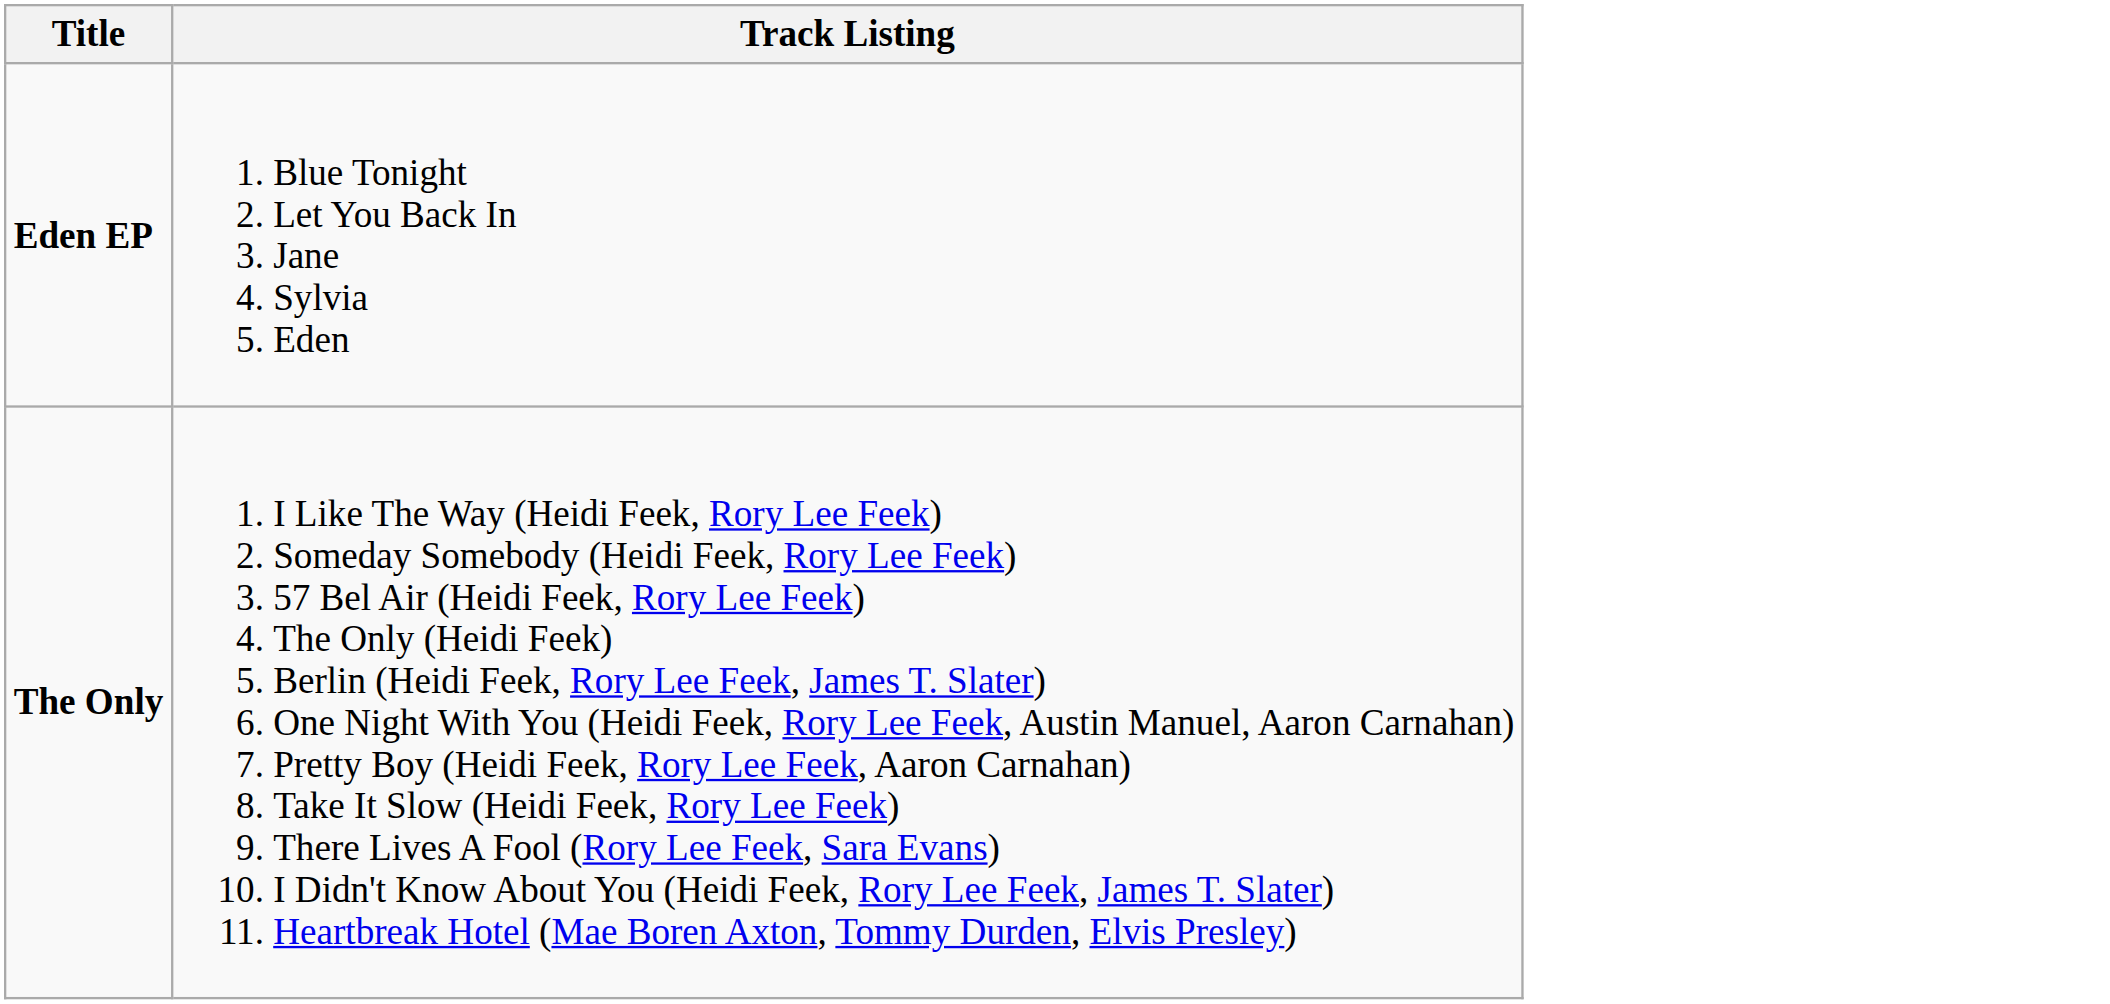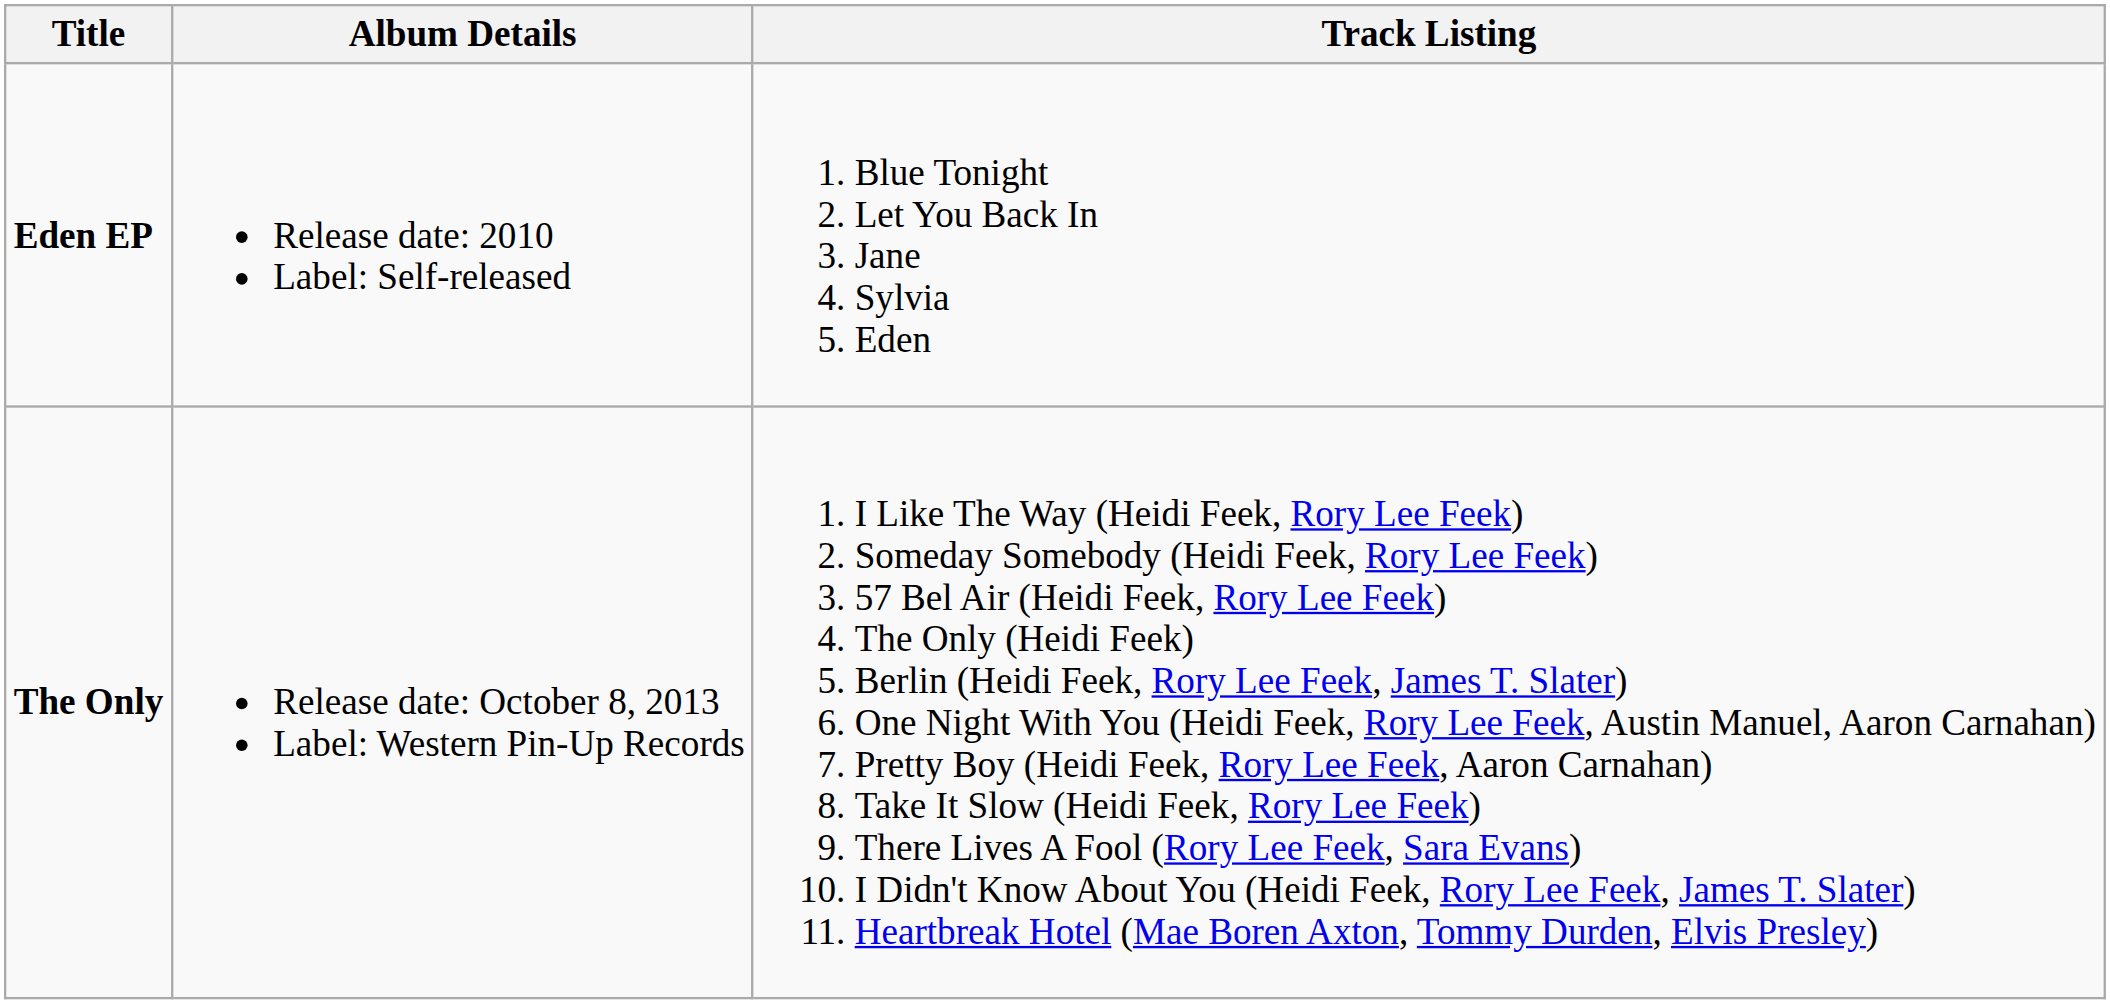+ column: (463, 33)
